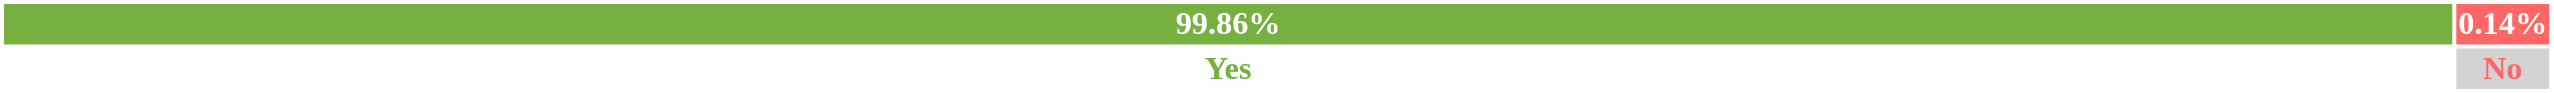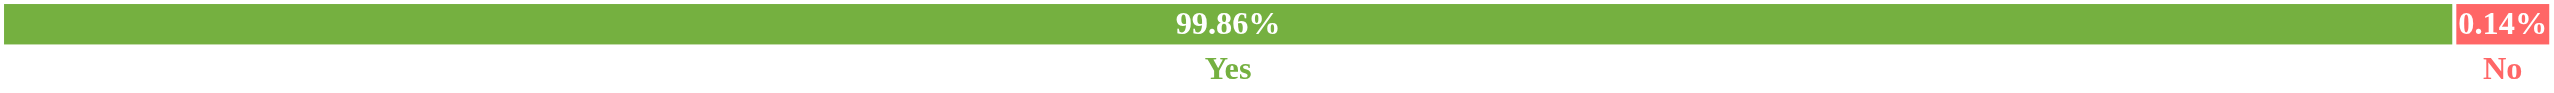(2503, 68) lightgrey background -> (2503, 68) no background
